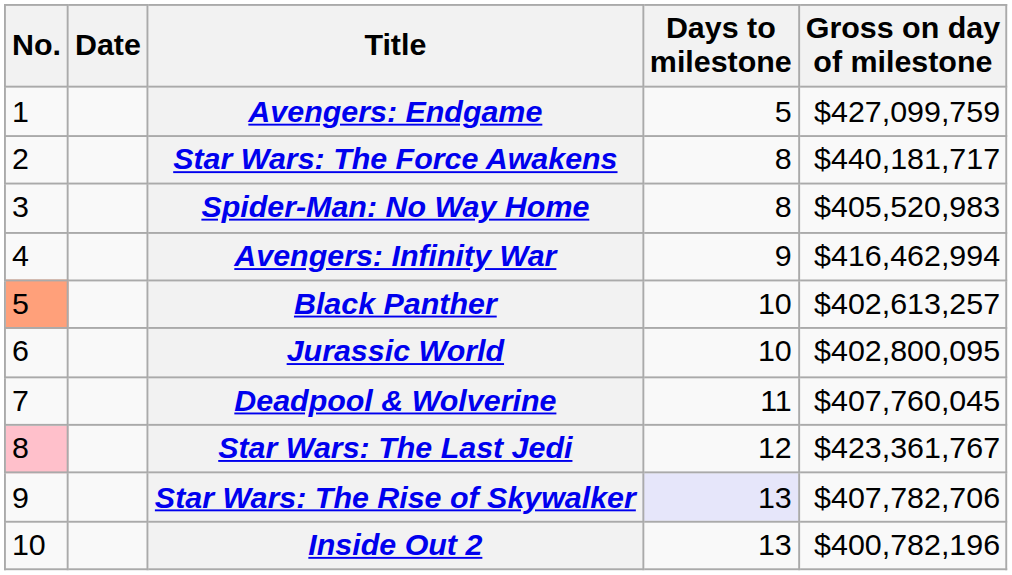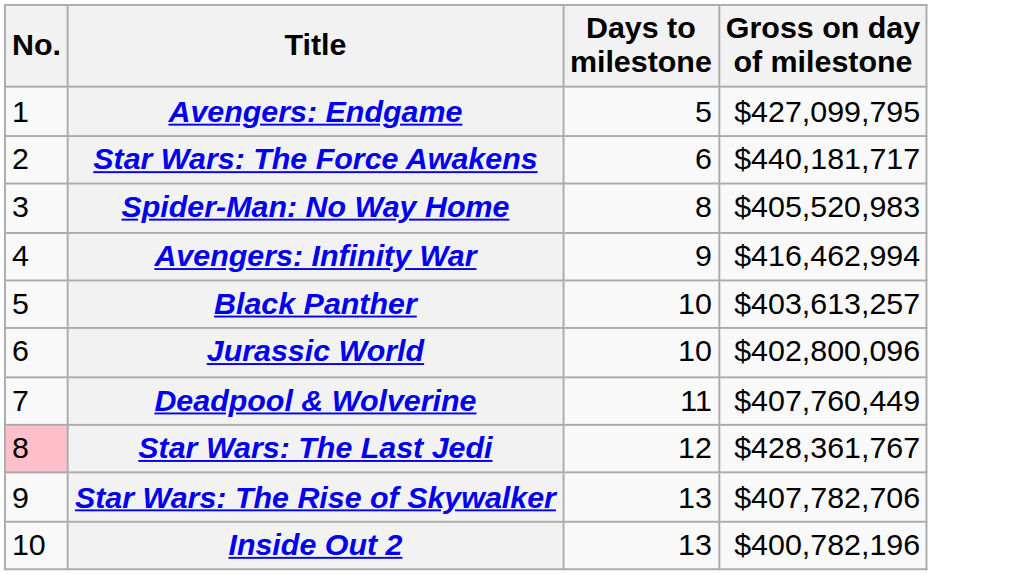- column: (108, 45)
(907, 111) $427,099,759 -> (827, 111) $427,099,795
(783, 159) 8 -> (703, 159) 6
(20, 303) lightsalmon background -> (20, 303) no background
(907, 303) $402,613,257 -> (827, 303) $403,613,257
(907, 352) $402,800,095 -> (827, 352) $402,800,096
(907, 400) $407,760,045 -> (827, 400) $407,760,449
(907, 448) $423,361,767 -> (827, 448) $428,361,767
(775, 496) lavender background -> (695, 496) no background
